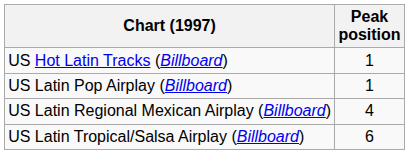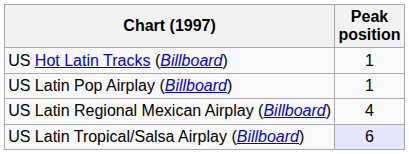(370, 136) no background -> (370, 136) lavender background
